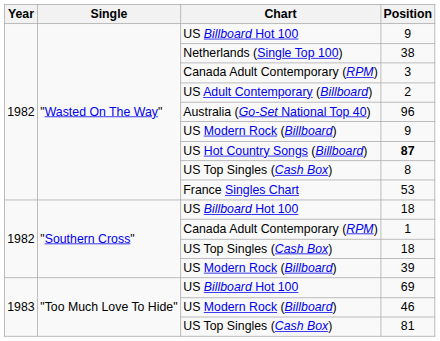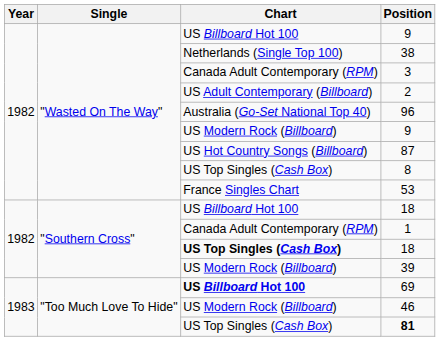(408, 151) bold -> (408, 151) normal
(258, 248) normal -> (262, 248) bold
(241, 287) normal -> (244, 287) bold
(408, 326) normal -> (408, 326) bold
